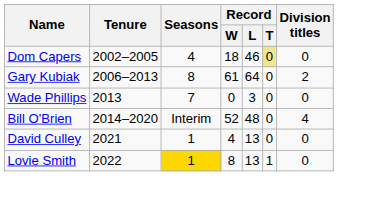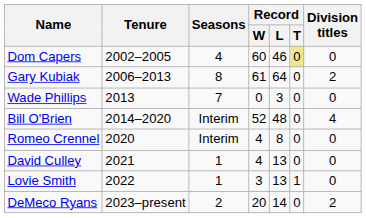(232, 56) 18 -> (259, 56) 60
+ row: (53, 139)
(191, 160) gold background -> (219, 181) no background
(232, 160) 8 -> (259, 181) 3
+ row: (52, 202)
